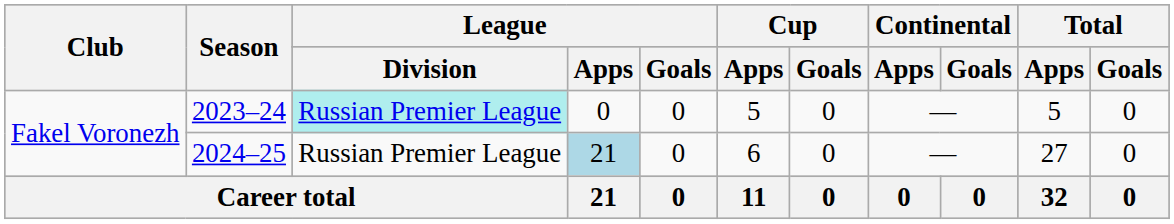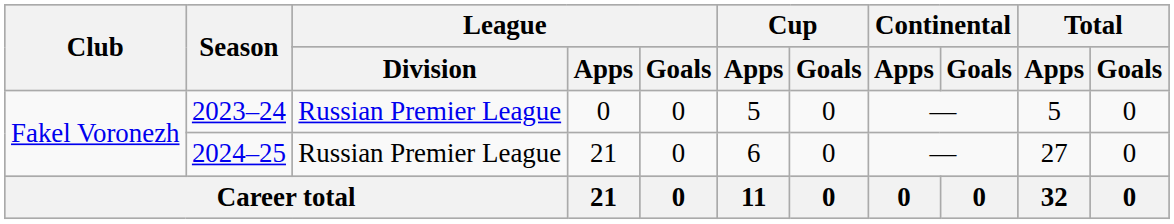(430, 111) paleturquoise background -> (430, 111) no background
(603, 153) lightblue background -> (603, 153) no background
